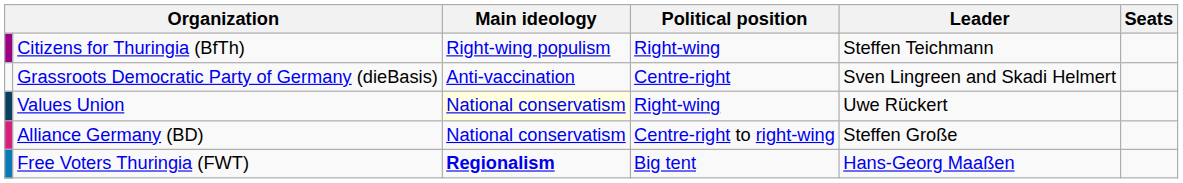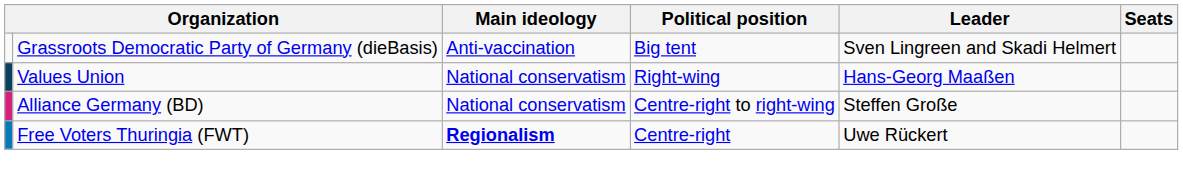- row: (131, 47)
(682, 76) Centre-right -> (665, 47) Big tent
(536, 105) lightyellow background -> (536, 76) no background
(895, 105) Uwe Rückert -> (929, 76) Hans-Georg Maaßen
(665, 163) Big tent -> (682, 134) Centre-right
(929, 163) Hans-Georg Maaßen -> (895, 134) Uwe Rückert
